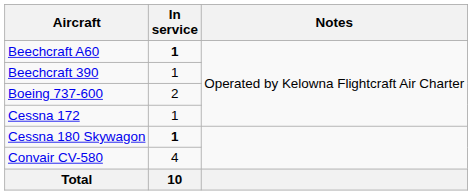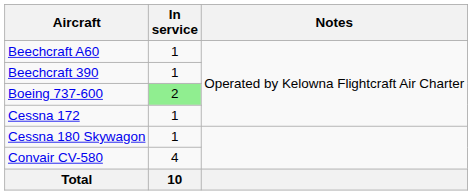(175, 51) bold -> (175, 51) normal
(175, 94) no background -> (175, 94) lightgreen background
(175, 136) bold -> (175, 136) normal
